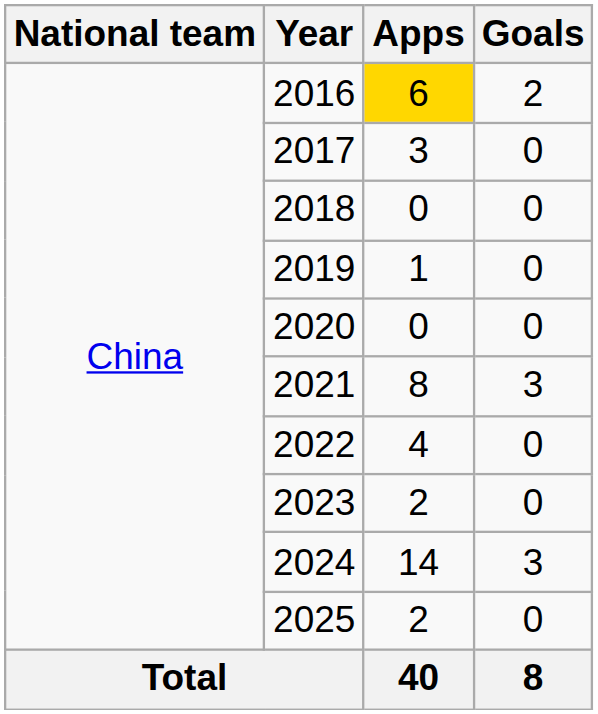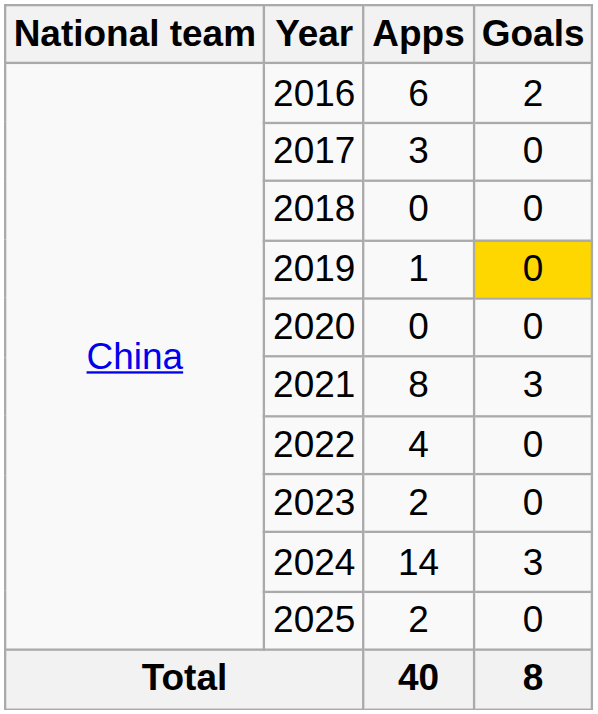(419, 92) gold background -> (419, 92) no background
(533, 268) no background -> (533, 268) gold background
